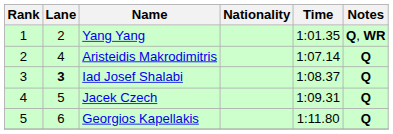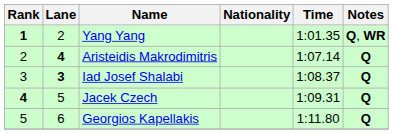(23, 35) normal -> (23, 35) bold
(61, 56) normal -> (61, 56) bold
(23, 98) normal -> (23, 98) bold
